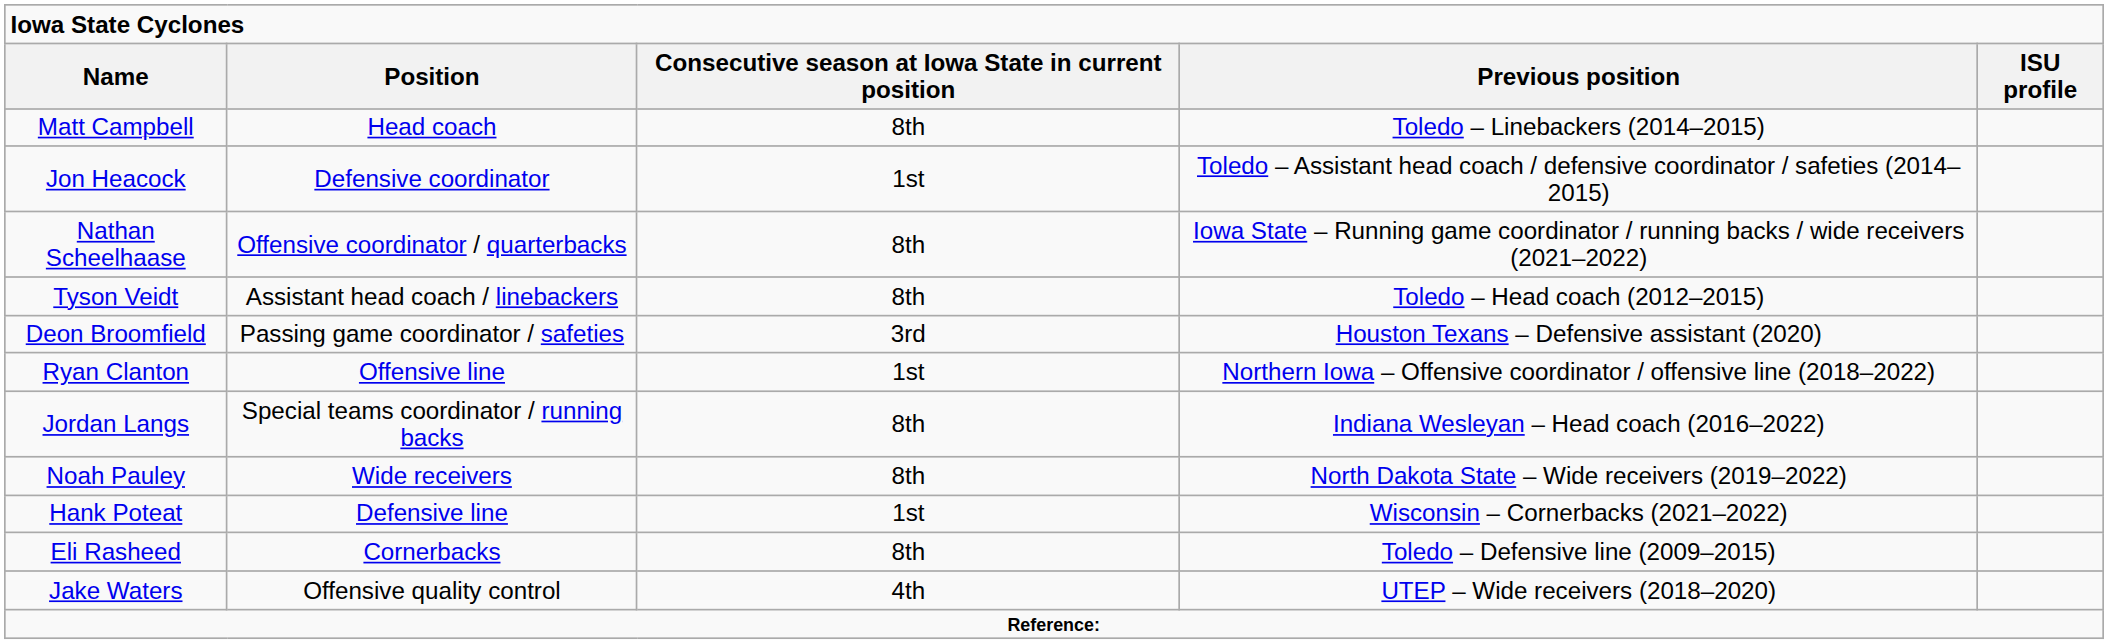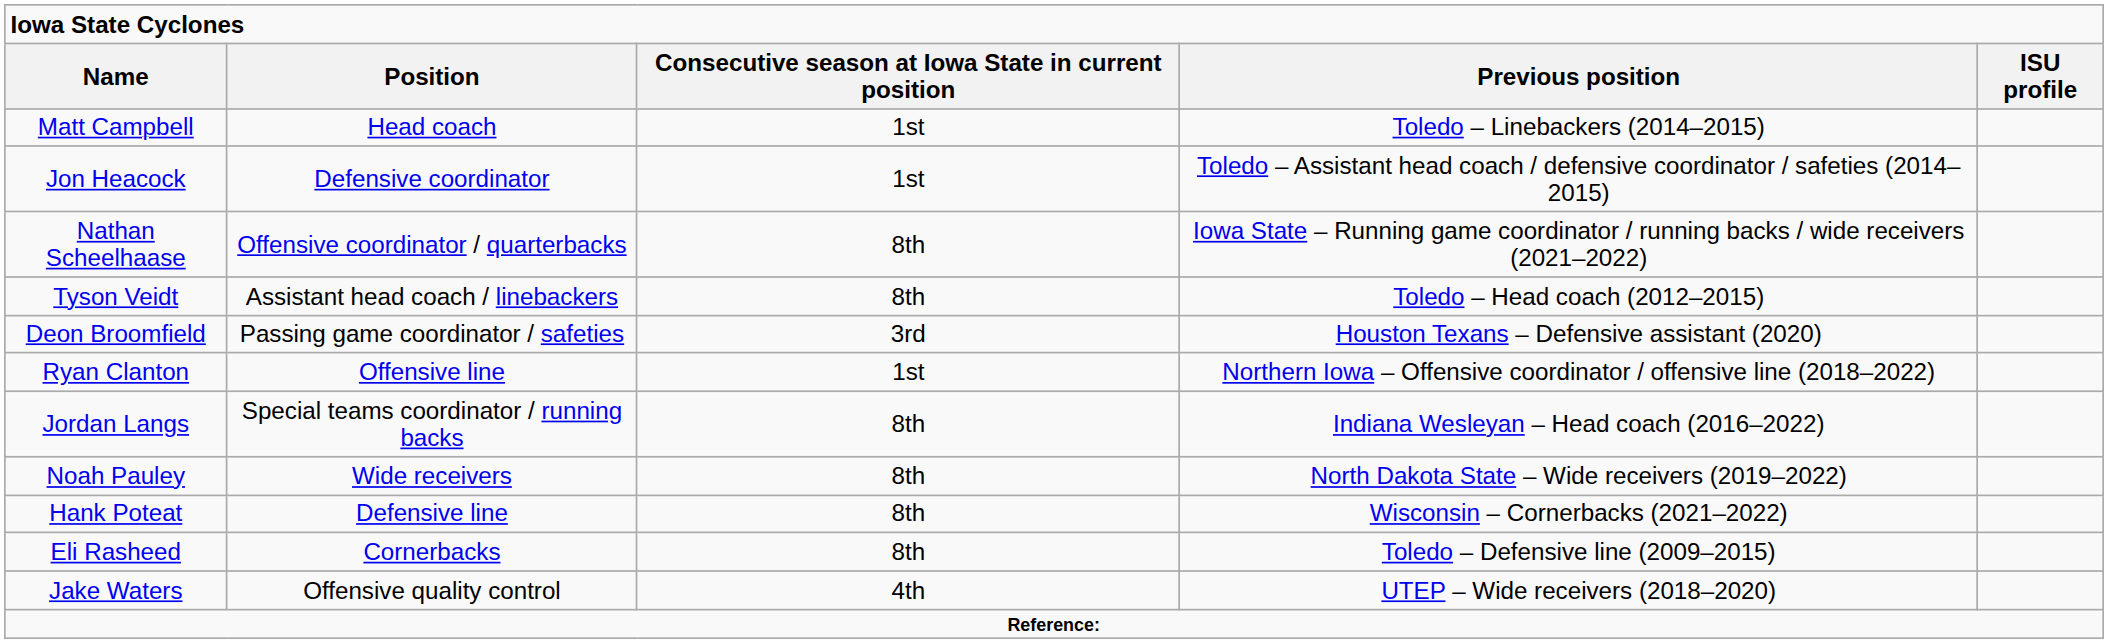(908, 128) 8th -> (908, 128) 1st
(908, 514) 1st -> (908, 514) 8th
